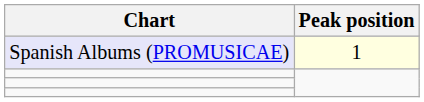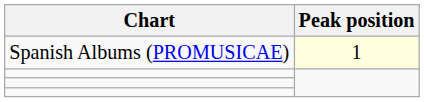(149, 52) lavender background -> (149, 52) no background
